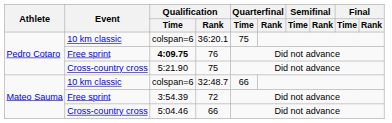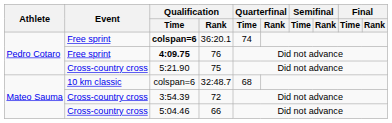(94, 40) 10 km classic -> (89, 40) Free sprint
(173, 40) normal -> (174, 40) bold
(244, 40) 75 -> (247, 40) 74
(244, 83) 66 -> (247, 83) 68
(89, 97) Free sprint -> (107, 97) Cross-country cross
